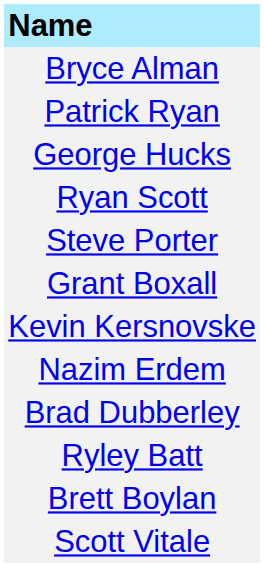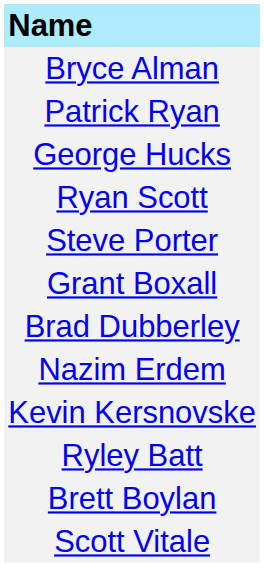(132, 326) Kevin Kersnovske -> (132, 326) Brad Dubberley
(132, 413) Brad Dubberley -> (132, 413) Kevin Kersnovske
